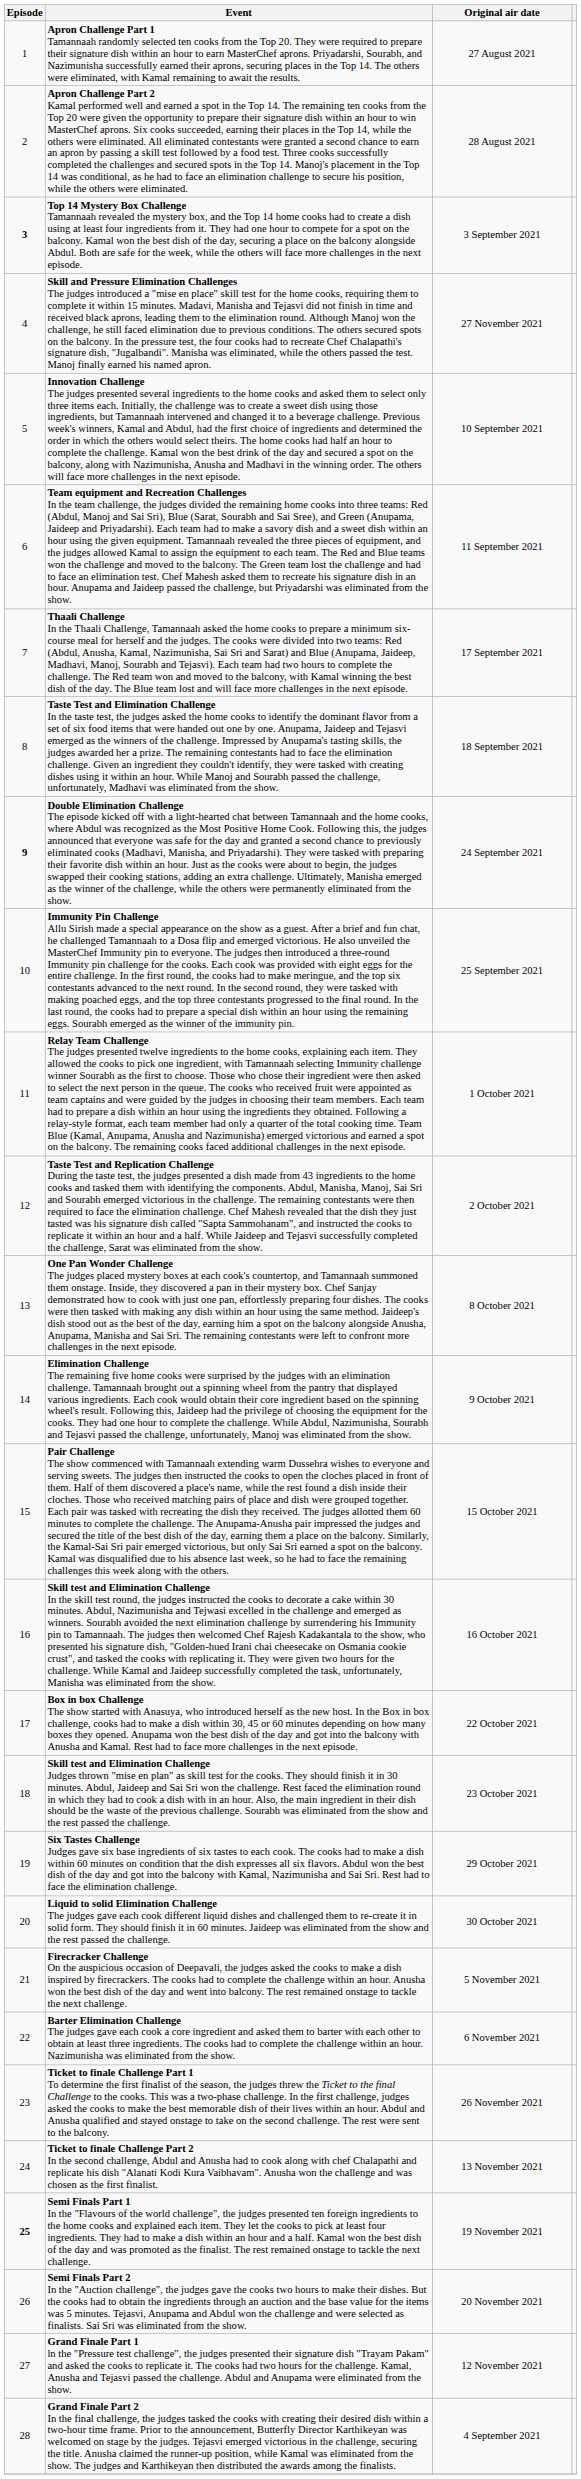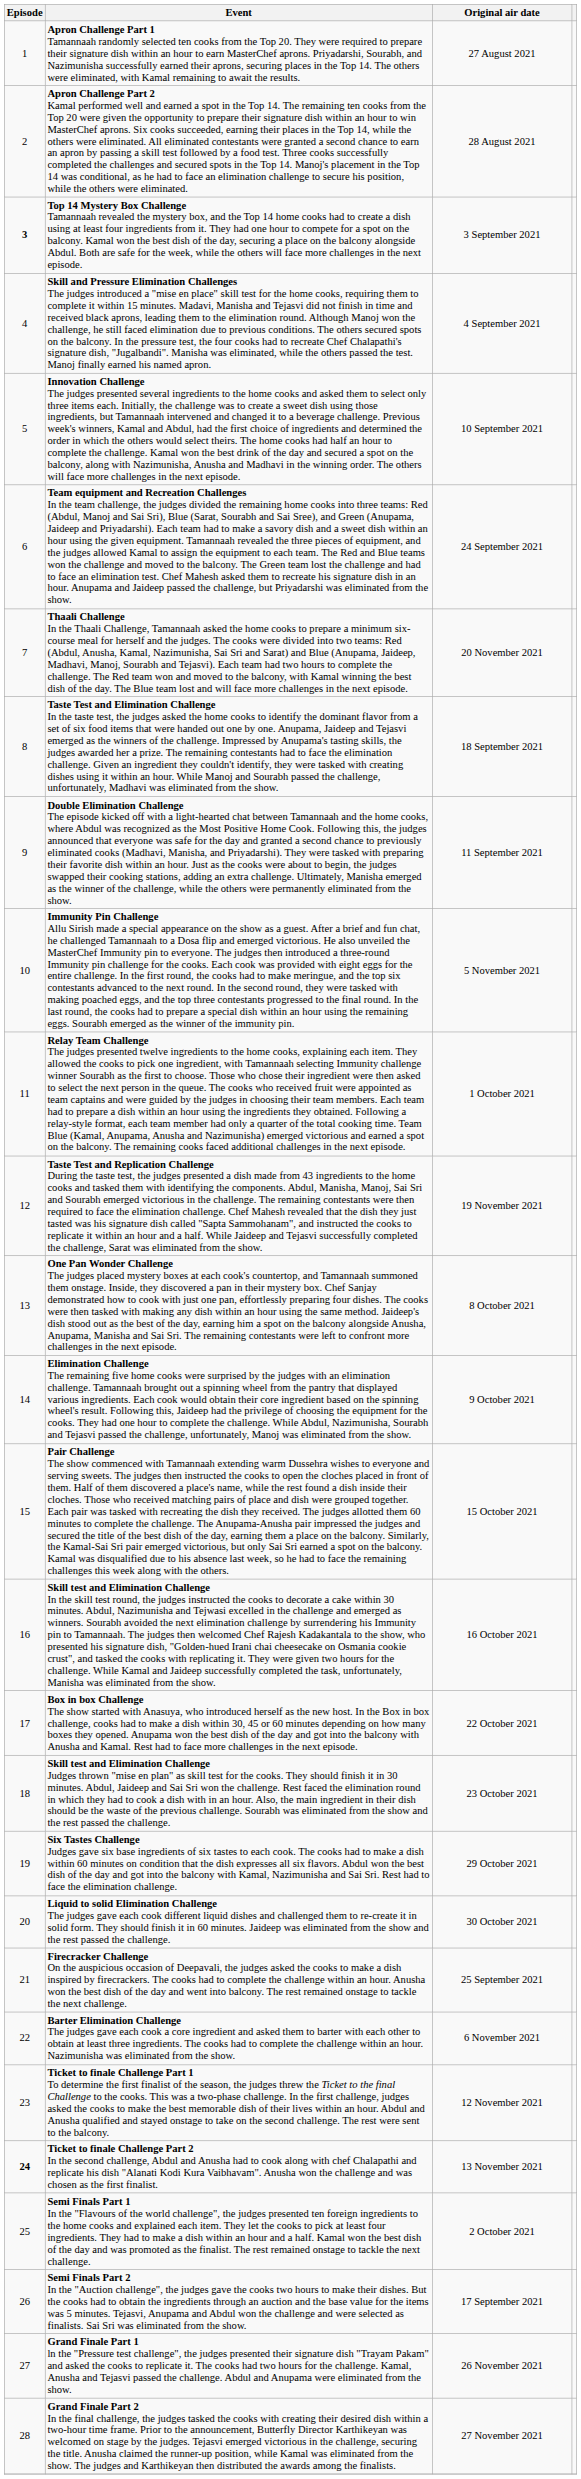(502, 323) 27 November 2021 -> (502, 323) 4 September 2021
(502, 546) 11 September 2021 -> (502, 546) 24 September 2021
(502, 652) 17 September 2021 -> (502, 652) 20 November 2021
(25, 852) bold -> (25, 852) normal
(502, 852) 24 September 2021 -> (502, 852) 11 September 2021
(502, 970) 25 September 2021 -> (502, 970) 5 November 2021
(502, 1205) 2 October 2021 -> (502, 1205) 19 November 2021
(502, 1980) 5 November 2021 -> (502, 1980) 25 September 2021
(502, 2102) 26 November 2021 -> (502, 2102) 12 November 2021
(25, 2167) normal -> (25, 2167) bold
(25, 2231) bold -> (25, 2231) normal
(502, 2231) 19 November 2021 -> (502, 2231) 2 October 2021
(502, 2301) 20 November 2021 -> (502, 2301) 17 September 2021
(502, 2365) 12 November 2021 -> (502, 2365) 26 November 2021
(502, 2436) 4 September 2021 -> (502, 2436) 27 November 2021
